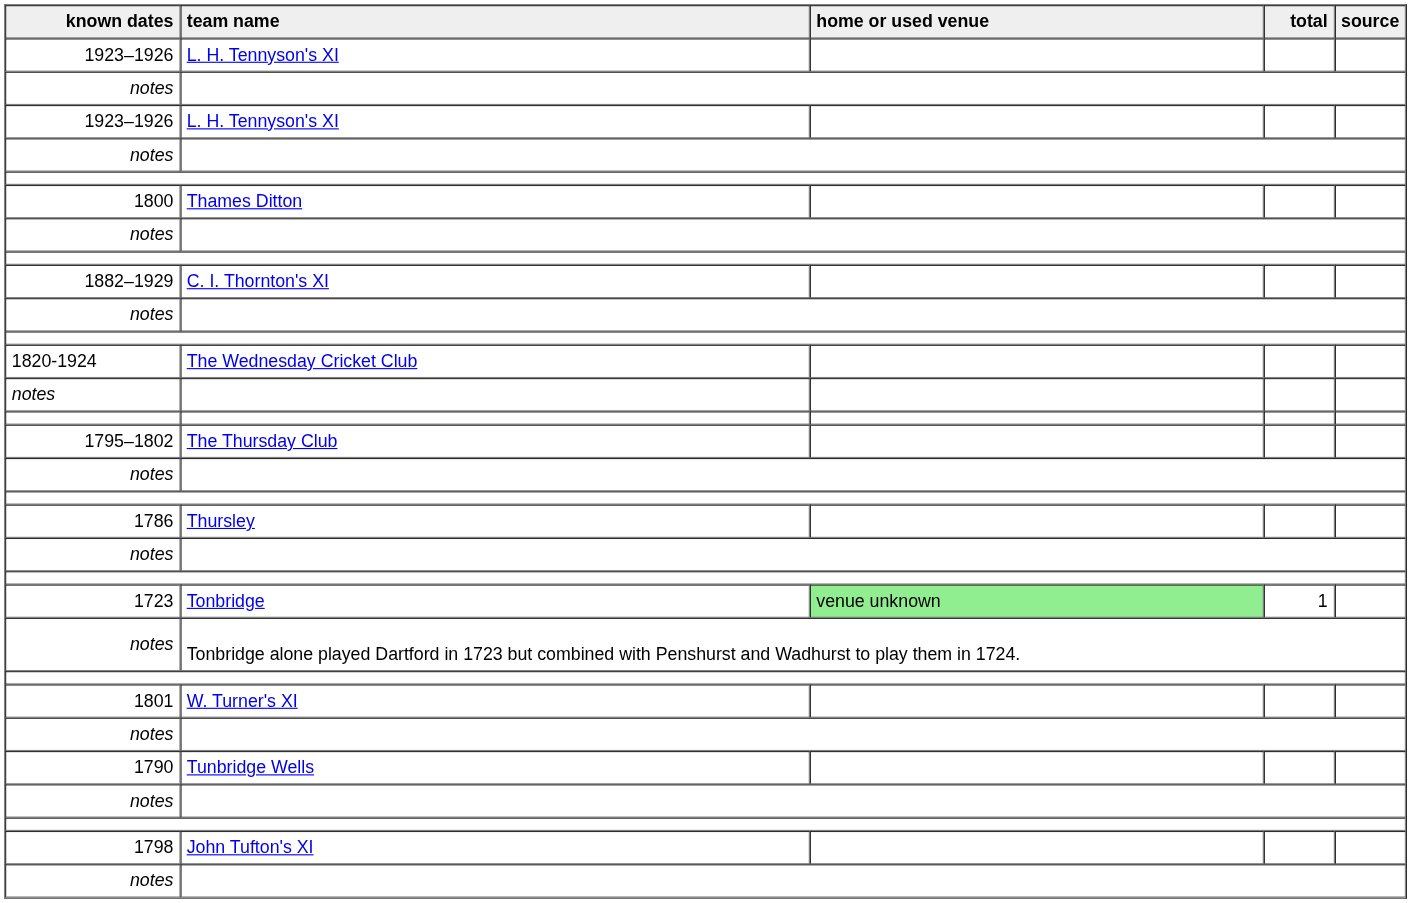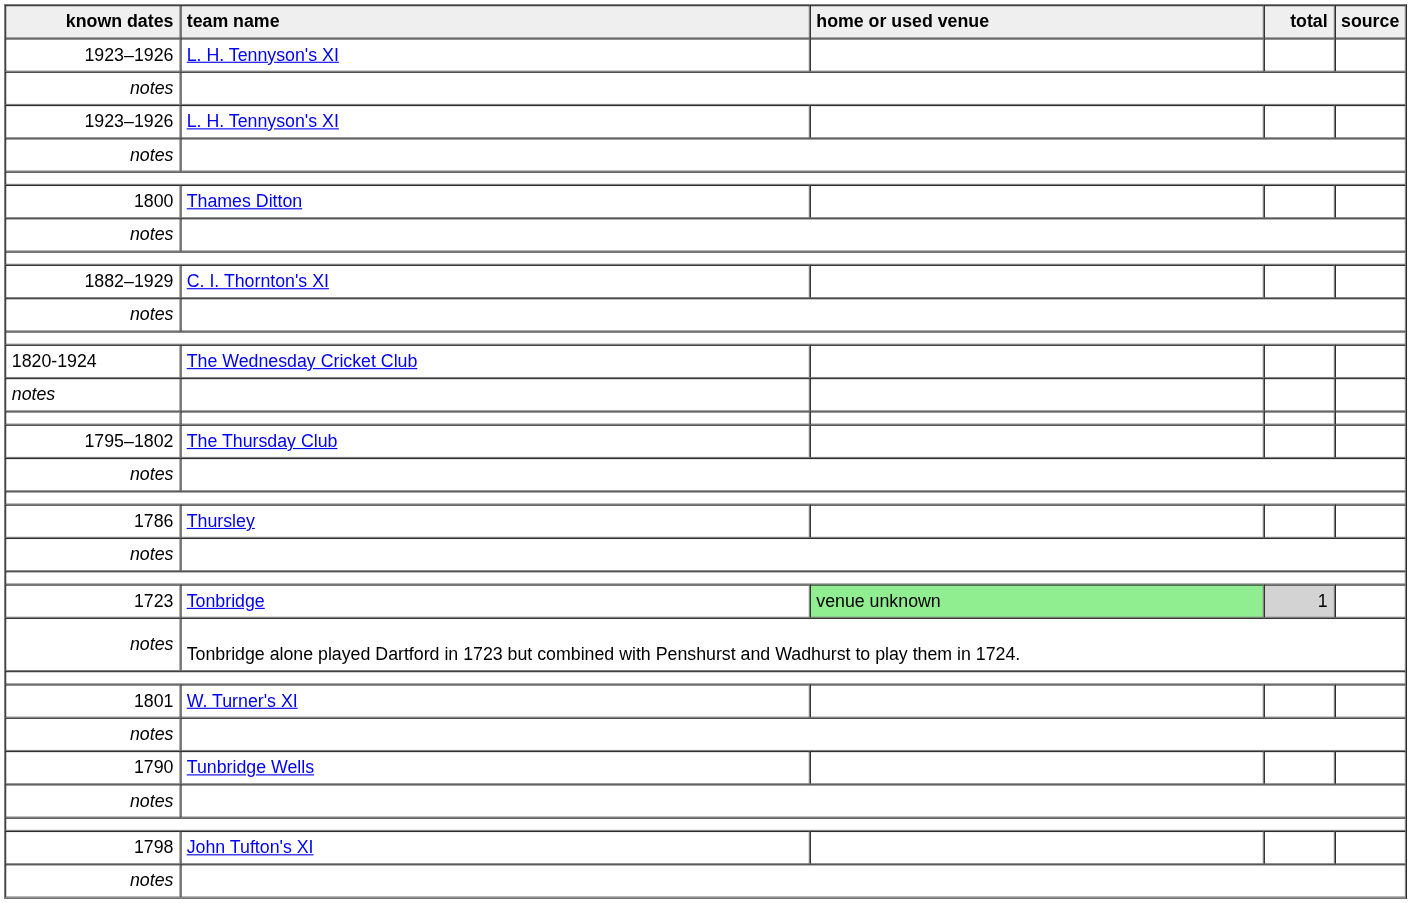(1323, 601) no background -> (1323, 601) lightgrey background
